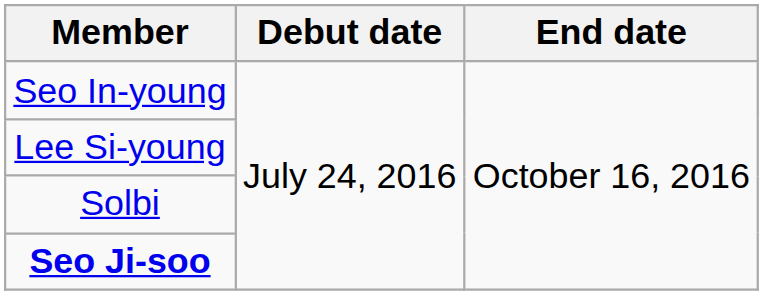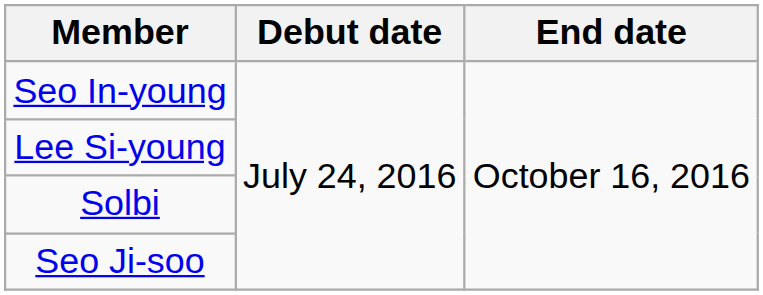(120, 260) bold -> (120, 260) normal
